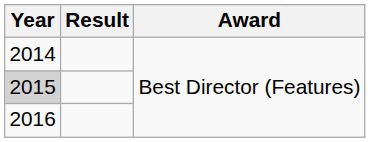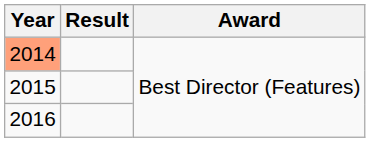(33, 53) no background -> (33, 53) lightsalmon background
(33, 86) lightgrey background -> (33, 86) no background
